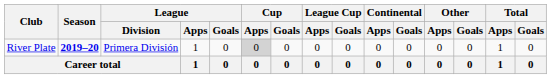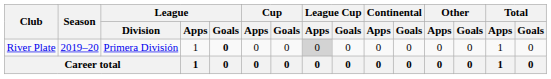(80, 47) bold -> (80, 47) normal
(226, 47) normal -> (226, 47) bold
(256, 47) lightgrey background -> (256, 47) no background
(317, 47) no background -> (317, 47) lightgrey background
